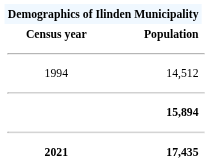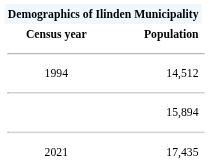(182, 112) bold -> (182, 112) normal
(56, 152) bold -> (56, 152) normal
(182, 152) bold -> (182, 152) normal
